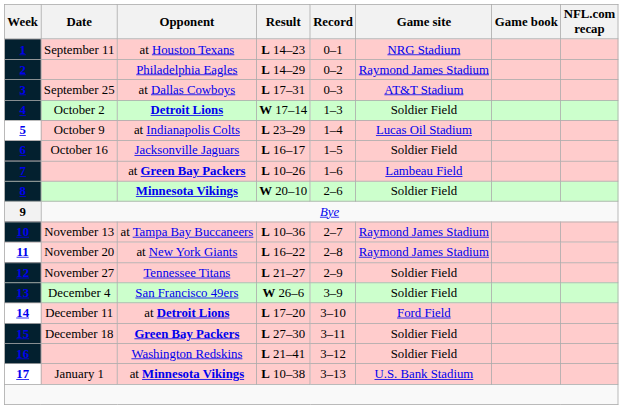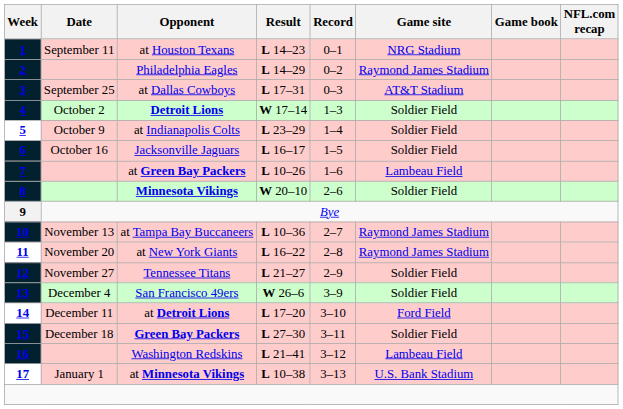(424, 130) Lucas Oil Stadium -> (424, 130) Soldier Field
(424, 353) Soldier Field -> (424, 353) Lambeau Field
